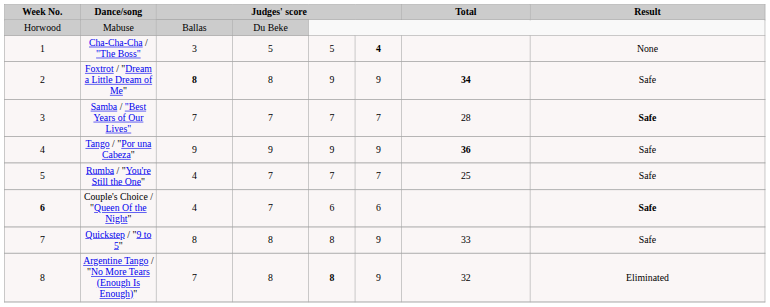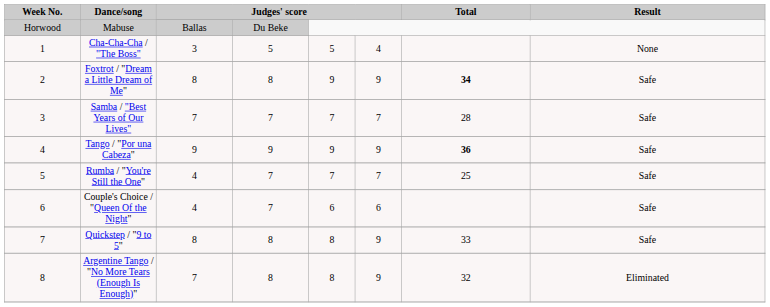(378, 48) bold -> (378, 48) normal
(194, 80) bold -> (194, 80) normal
(647, 118) bold -> (647, 118) normal
(42, 208) bold -> (42, 208) normal
(647, 208) bold -> (647, 208) normal
(332, 277) bold -> (332, 277) normal
